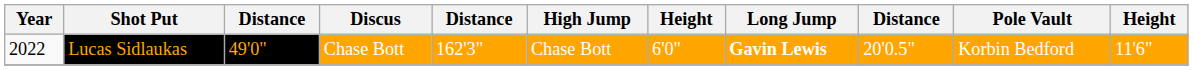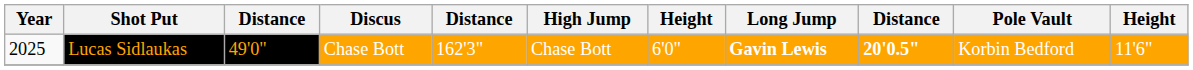(27, 49) 2022 -> (27, 49) 2025
(889, 49) normal -> (891, 49) bold
